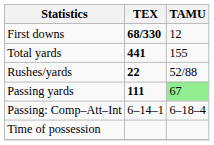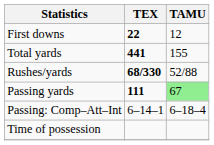(144, 33) 68/330 -> (133, 33) 22
(133, 72) 22 -> (144, 72) 68/330
